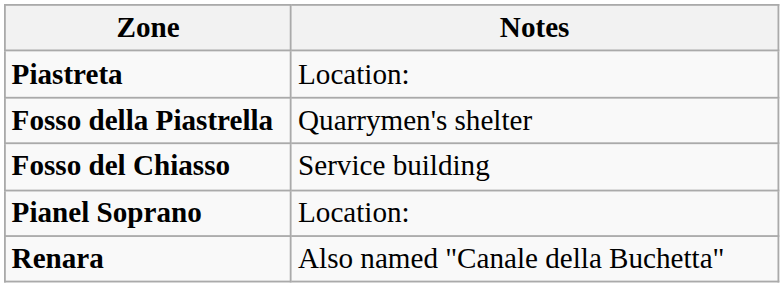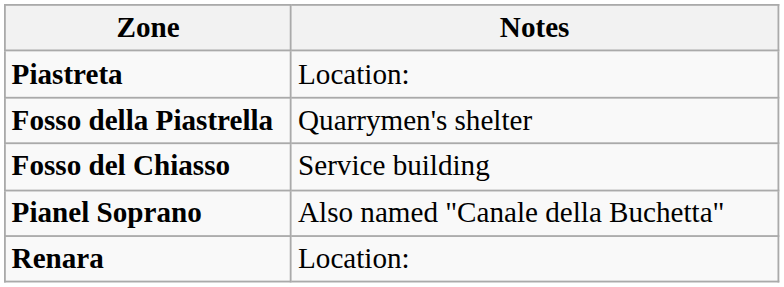(354, 212) Location: -> (511, 212) Also named "Canale della Buchetta"
(511, 258) Also named "Canale della Buchetta" -> (354, 258) Location:
